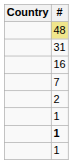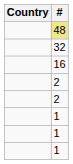(60, 47) 31 -> (60, 47) 32
(57, 82) 7 -> (57, 82) 2
(57, 133) bold -> (57, 133) normal
